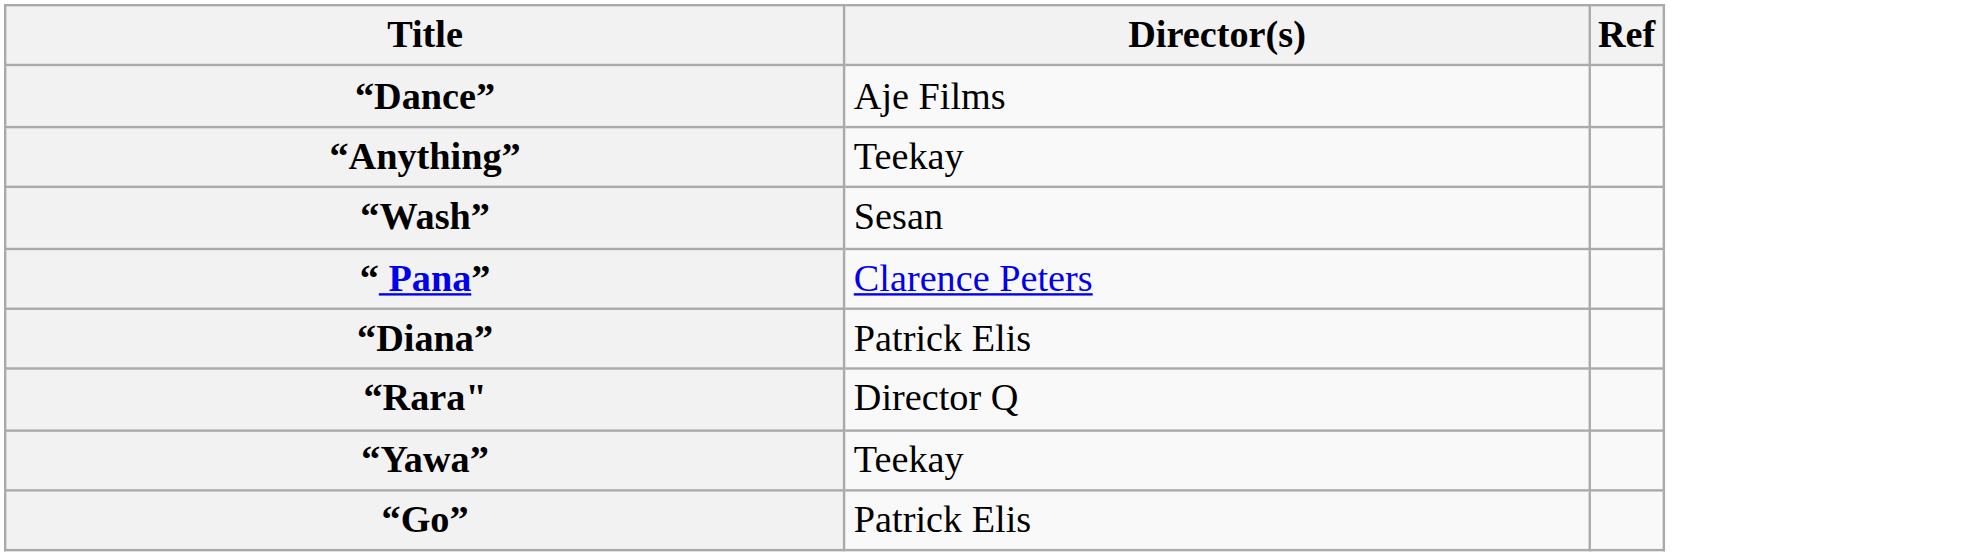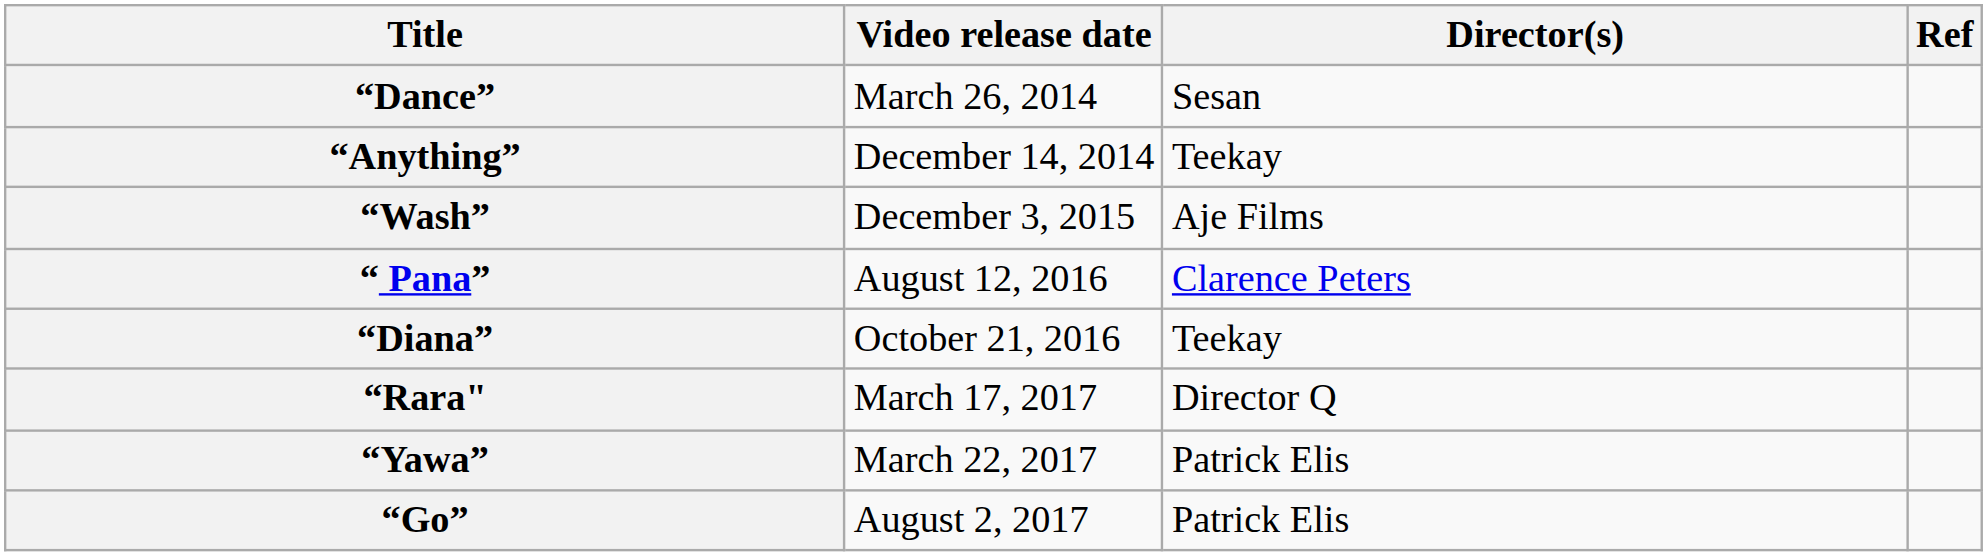+ column: (1004, 34)
(930, 95) Aje Films -> (1217, 95) Sesan
(898, 216) Sesan -> (1248, 216) Aje Films
(942, 338) Patrick Elis -> (1227, 338) Teekay
(909, 459) Teekay -> (1261, 459) Patrick Elis
